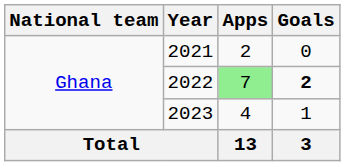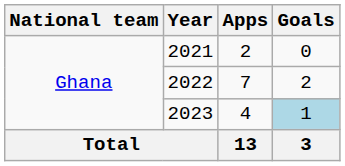(245, 83) lightgreen background -> (245, 83) no background
(306, 83) bold -> (306, 83) normal
(306, 114) no background -> (306, 114) lightblue background
